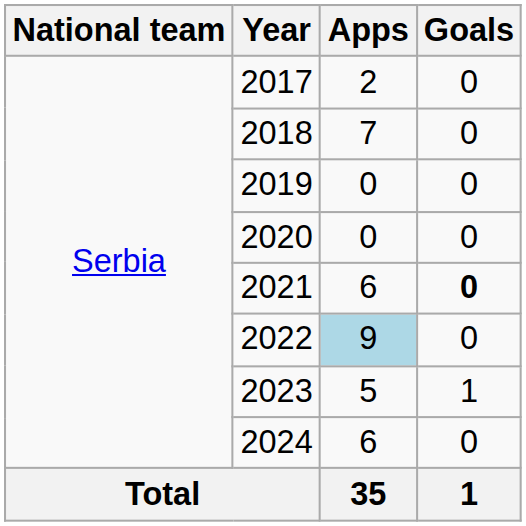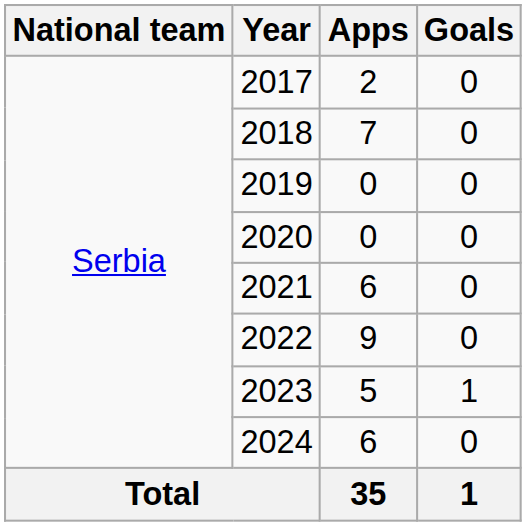(469, 287) bold -> (469, 287) normal
(368, 339) lightblue background -> (368, 339) no background
